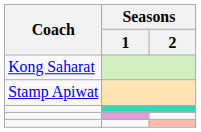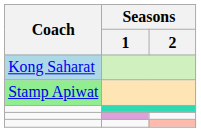(51, 67) no background -> (51, 67) lightblue background
(53, 92) no background -> (53, 92) lightgreen background
